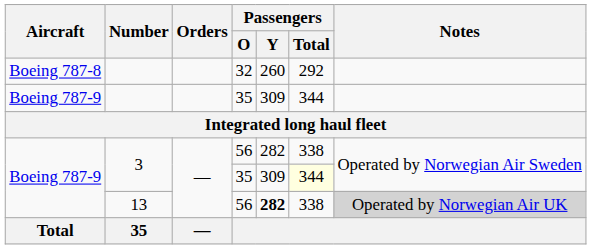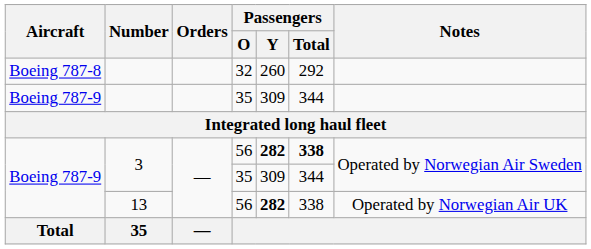(273, 151) normal -> (273, 151) bold
(311, 151) normal -> (311, 151) bold
(311, 177) lightyellow background -> (311, 177) no background
(460, 204) lightgrey background -> (460, 204) no background
